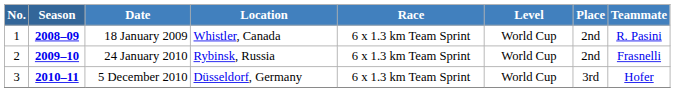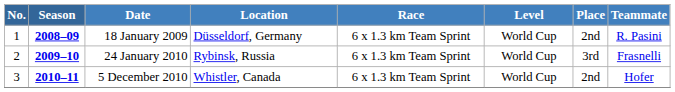(237, 35) Whistler, Canada -> (248, 35) Düsseldorf, Germany
(591, 56) 2nd -> (591, 56) 3rd
(248, 77) Düsseldorf, Germany -> (237, 77) Whistler, Canada
(591, 77) 3rd -> (591, 77) 2nd
